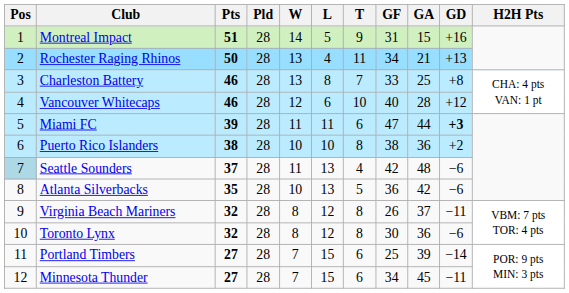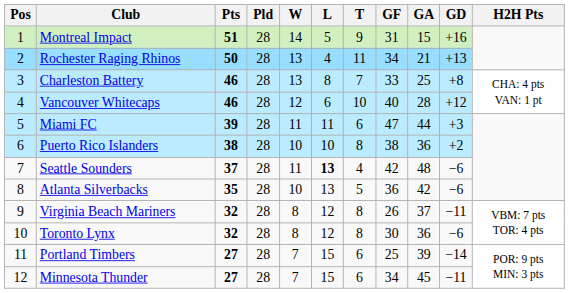(456, 124) bold -> (456, 124) normal
(21, 168) lightblue background -> (21, 168) no background
(327, 168) normal -> (327, 168) bold
